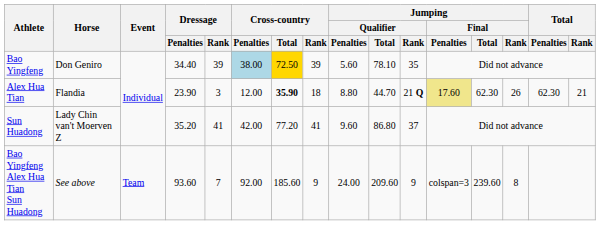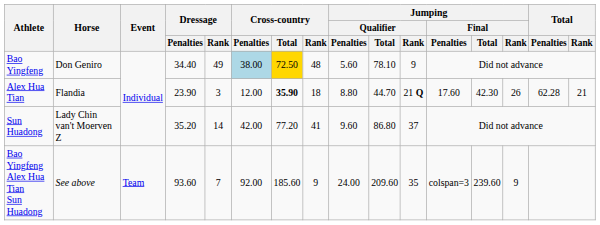(218, 65) 39 -> (218, 65) 49
(316, 65) 39 -> (316, 65) 48
(413, 65) 35 -> (413, 65) 9
(449, 93) khaki background -> (449, 93) no background
(487, 93) 62.30 -> (487, 93) 42.30
(549, 93) 62.30 -> (549, 93) 62.28
(218, 126) 41 -> (218, 126) 14
(413, 183) 9 -> (413, 183) 35
(516, 183) 8 -> (516, 183) 9
